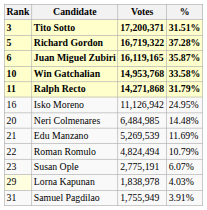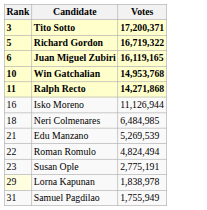- column: (185, 12)
(142, 105) 11,126,942 -> (142, 105) 11,126,944
(11, 120) 20 -> (11, 120) 18
